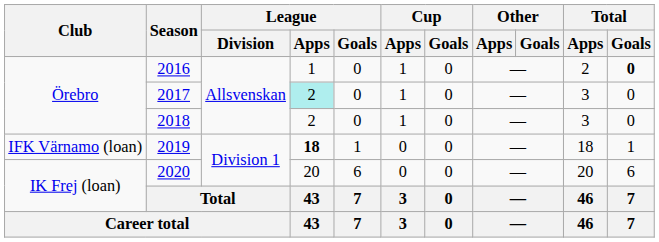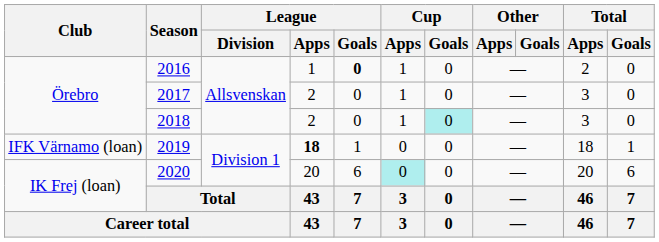(357, 69) normal -> (357, 69) bold
(631, 69) bold -> (631, 69) normal
(312, 95) paleturquoise background -> (312, 95) no background
(448, 120) no background -> (448, 120) paleturquoise background
(403, 172) no background -> (403, 172) paleturquoise background
